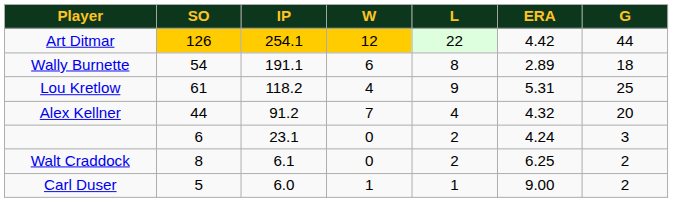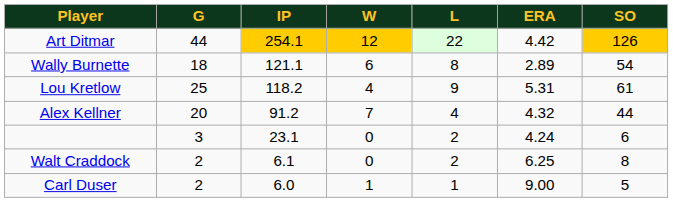columns swapped: (625, 16) <-> (199, 16)
(284, 64) 191.1 -> (284, 64) 121.1
